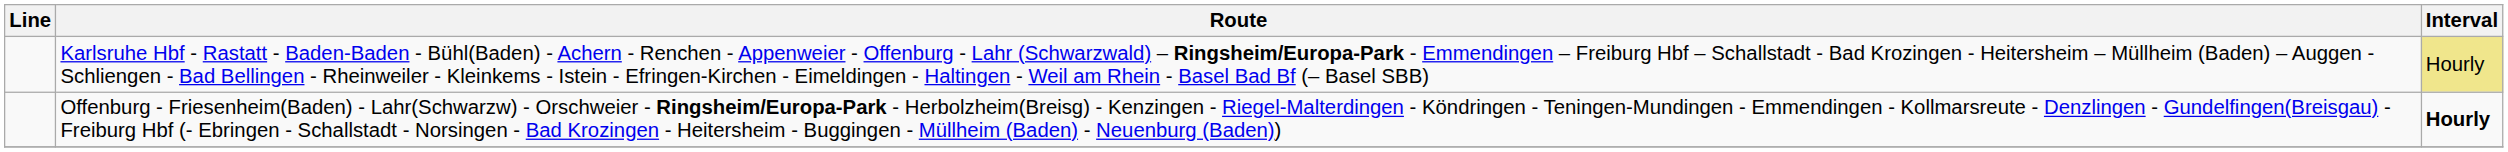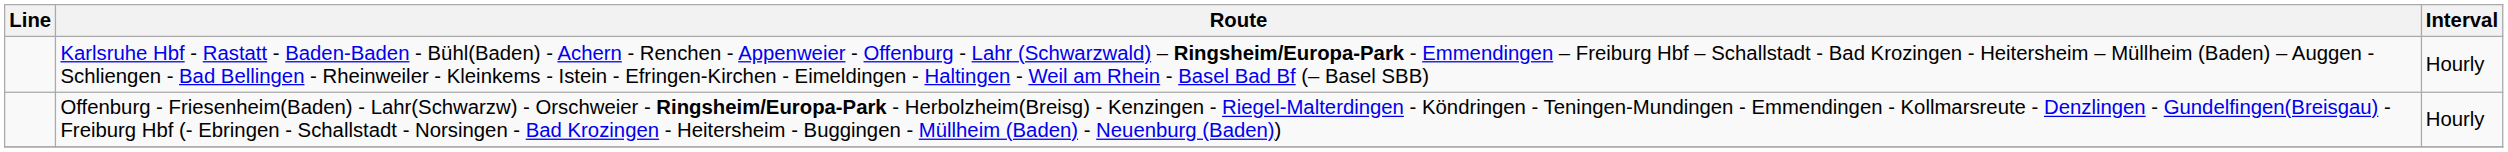(2455, 64) khaki background -> (2455, 64) no background
(2458, 119) bold -> (2455, 119) normal
